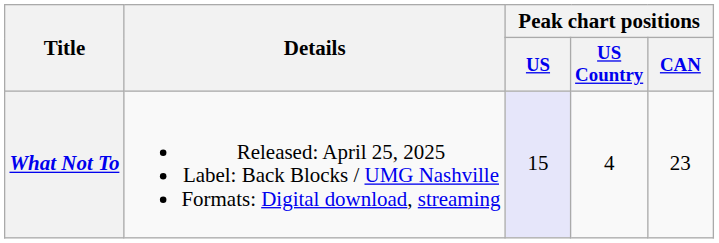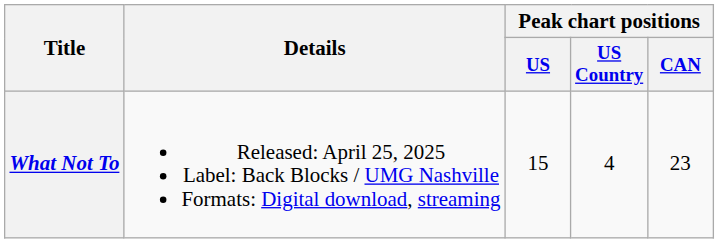(538, 164) lavender background -> (538, 164) no background
